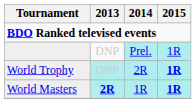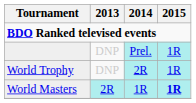(107, 70) paleturquoise background -> (107, 70) no background
(174, 70) bold -> (174, 70) normal
(107, 88) bold -> (107, 88) normal
